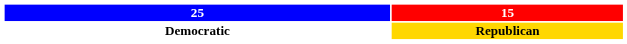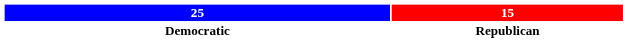(508, 30) gold background -> (508, 30) no background
